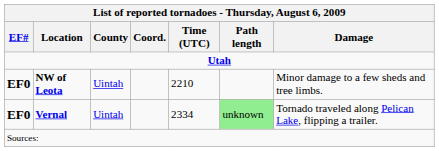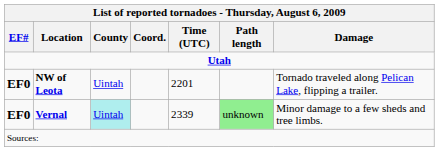(182, 84) 2210 -> (182, 84) 2201
(351, 84) Minor damage to a few sheds and tree limbs. -> (345, 84) Tornado traveled along Pelican Lake, flipping a trailer.
(108, 114) no background -> (108, 114) paleturquoise background
(182, 114) 2334 -> (182, 114) 2339
(345, 114) Tornado traveled along Pelican Lake, flipping a trailer. -> (351, 114) Minor damage to a few sheds and tree limbs.
